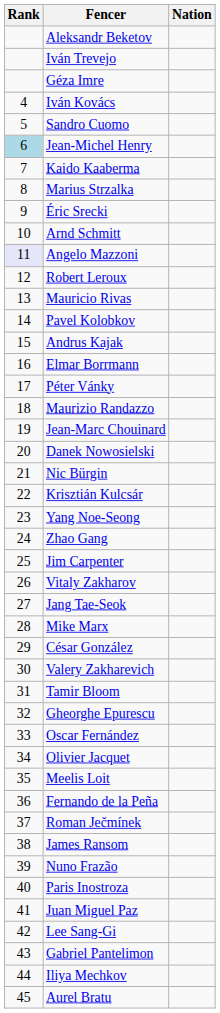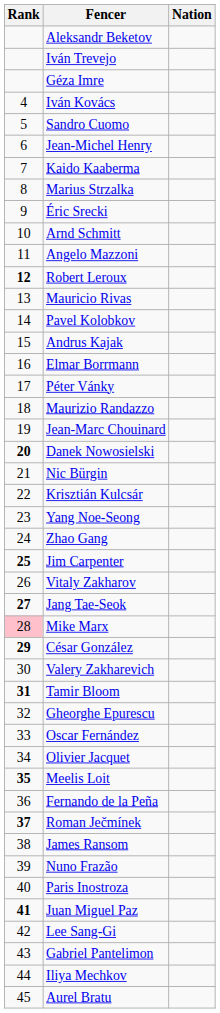(24, 146) lightblue background -> (24, 146) no background
(24, 255) lavender background -> (24, 255) no background
(24, 277) normal -> (24, 277) bold
(24, 451) normal -> (24, 451) bold
(24, 560) normal -> (24, 560) bold
(24, 604) normal -> (24, 604) bold
(24, 626) no background -> (24, 626) pink background
(24, 648) normal -> (24, 648) bold
(24, 691) normal -> (24, 691) bold
(24, 779) normal -> (24, 779) bold
(24, 822) normal -> (24, 822) bold
(24, 910) normal -> (24, 910) bold
